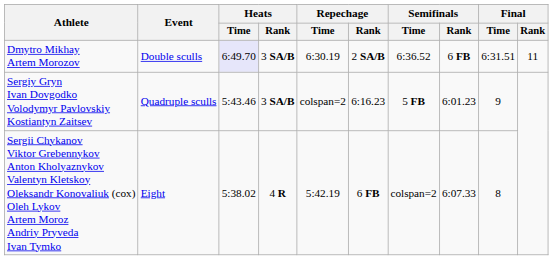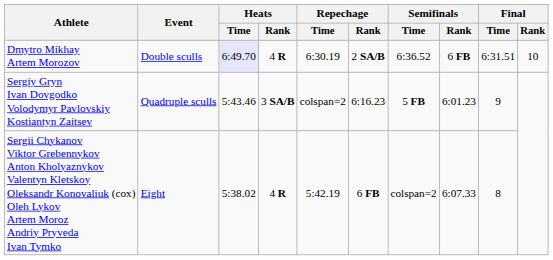(278, 56) 3 SA/B -> (278, 56) 4 R
(533, 56) 11 -> (533, 56) 10
